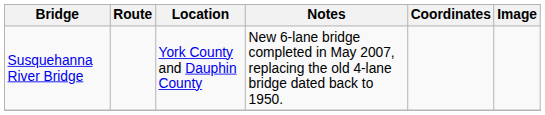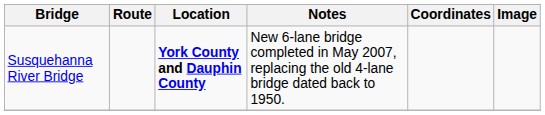(198, 68) normal -> (200, 68) bold
